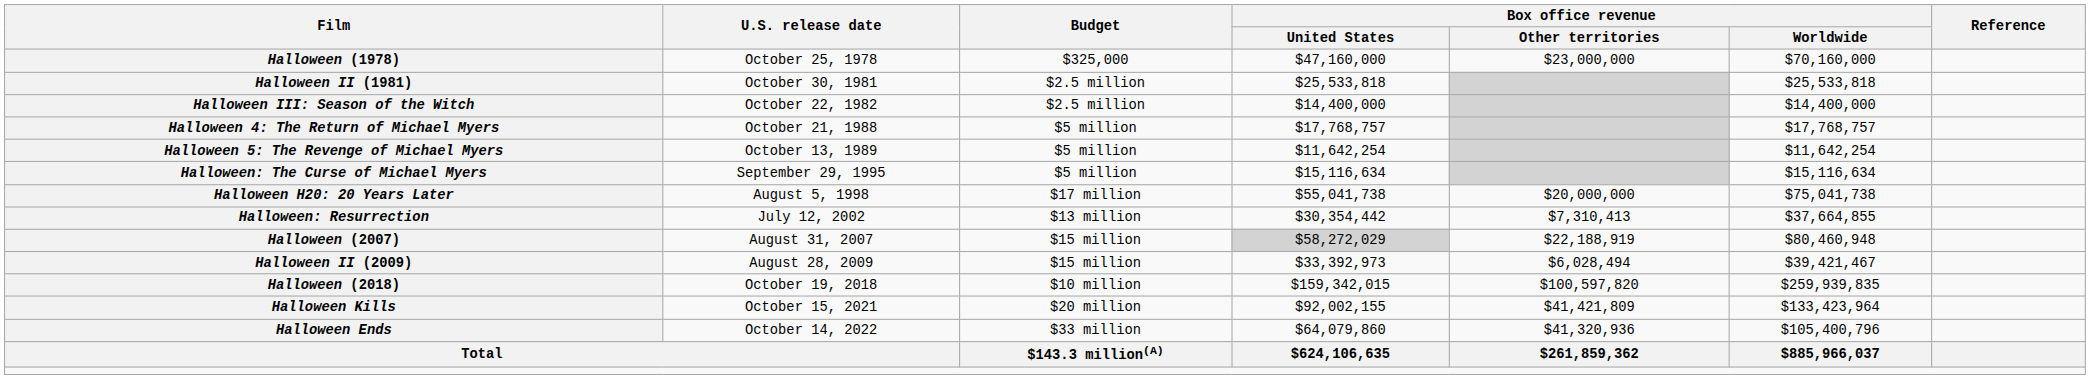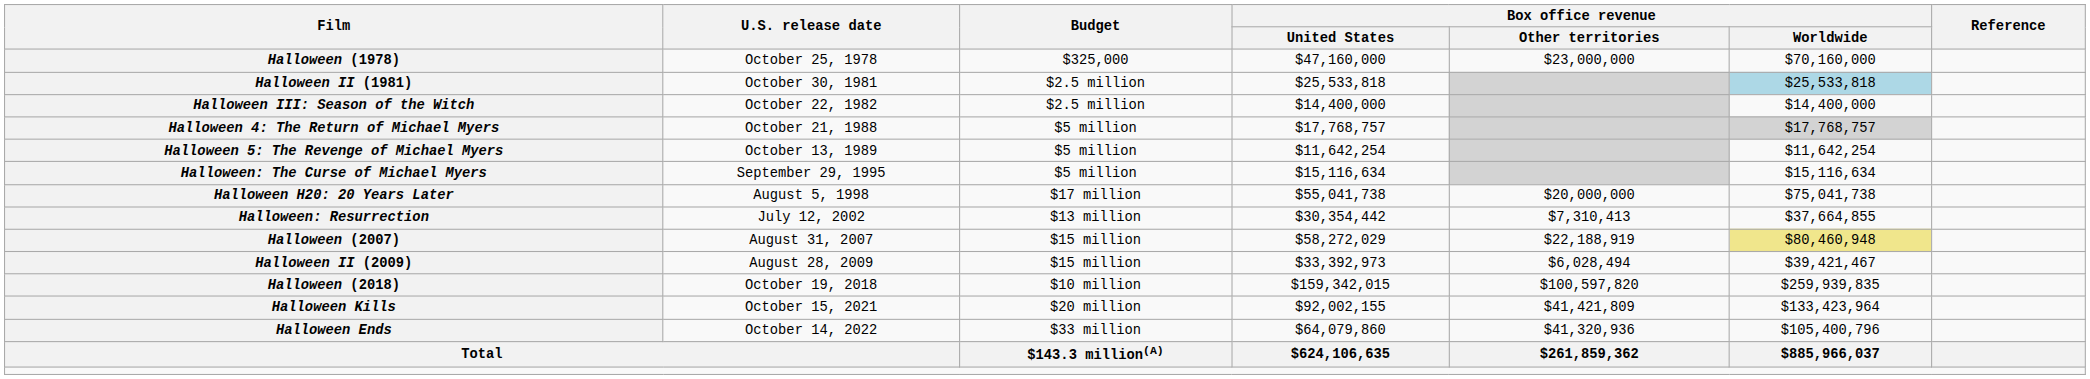(1830, 83) no background -> (1830, 83) lightblue background
(1830, 128) no background -> (1830, 128) lightgrey background
(1340, 240) lightgrey background -> (1340, 240) no background
(1830, 240) no background -> (1830, 240) khaki background
